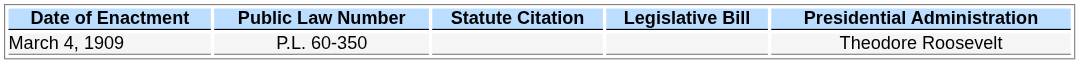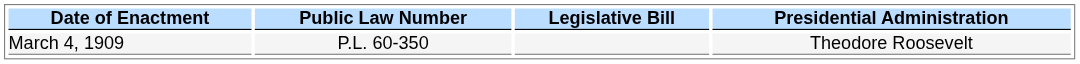- column: (518, 18)
